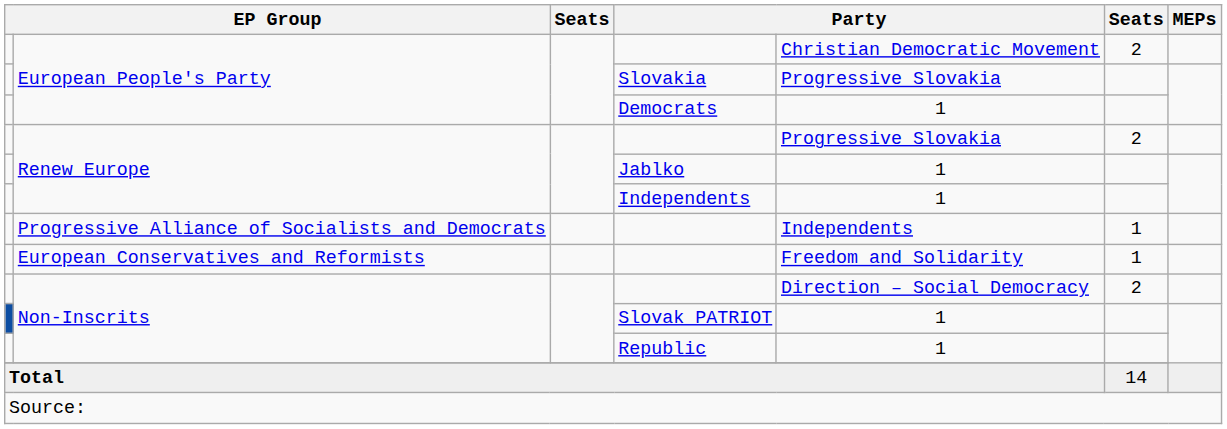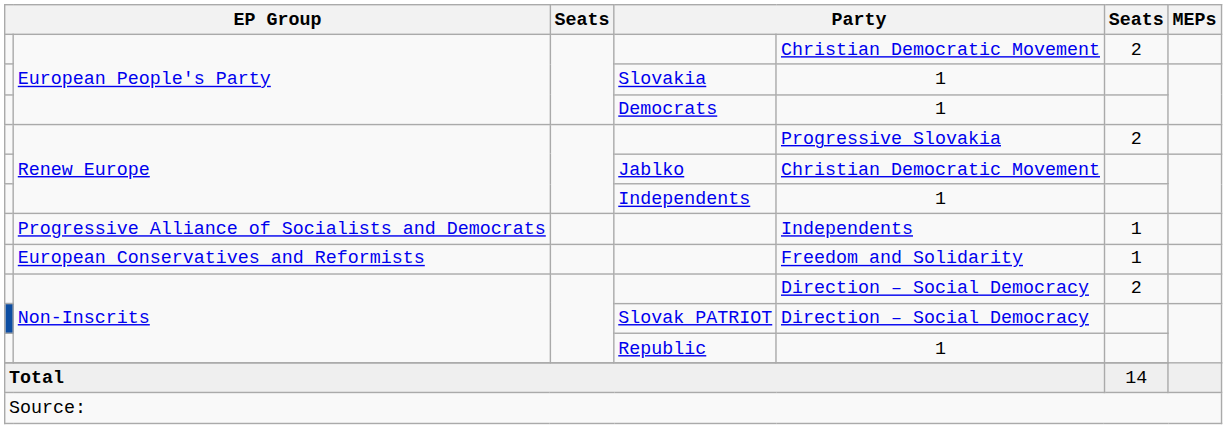(891, 79) Progressive Slovakia -> (940, 79) 1
(940, 169) 1 -> (940, 169) Christian Democratic Movement
(940, 318) 1 -> (935, 318) Direction – Social Democracy
